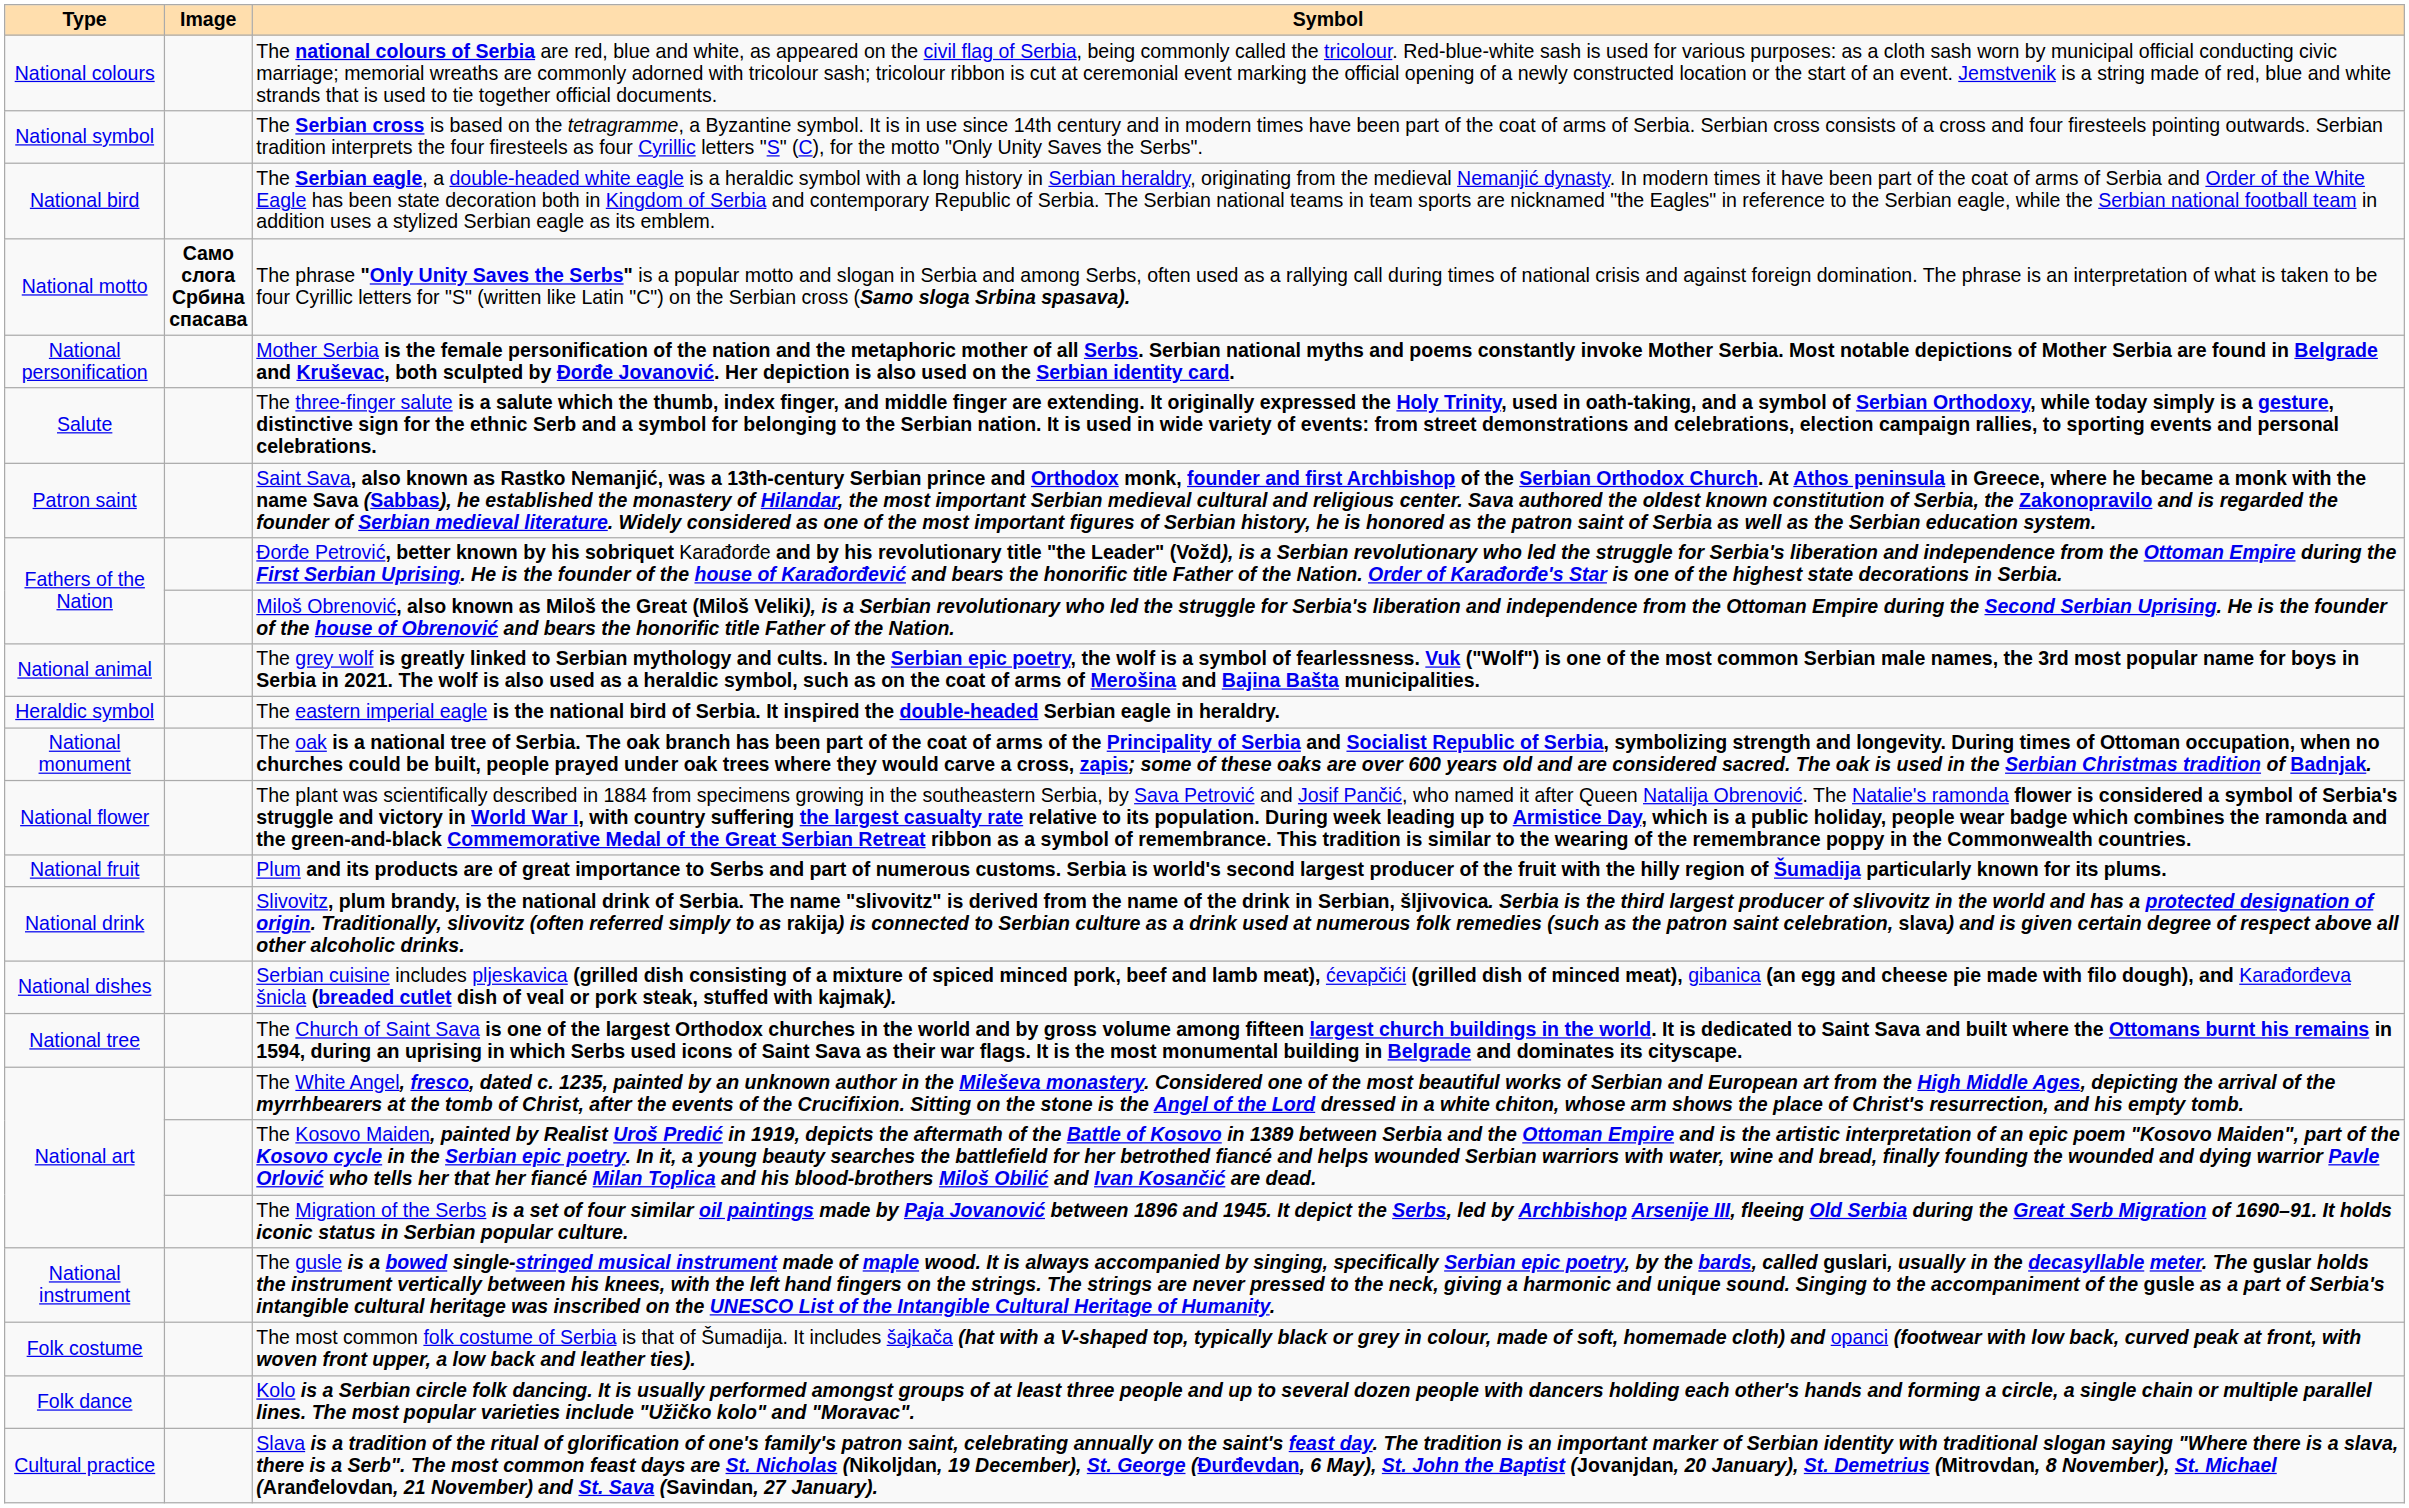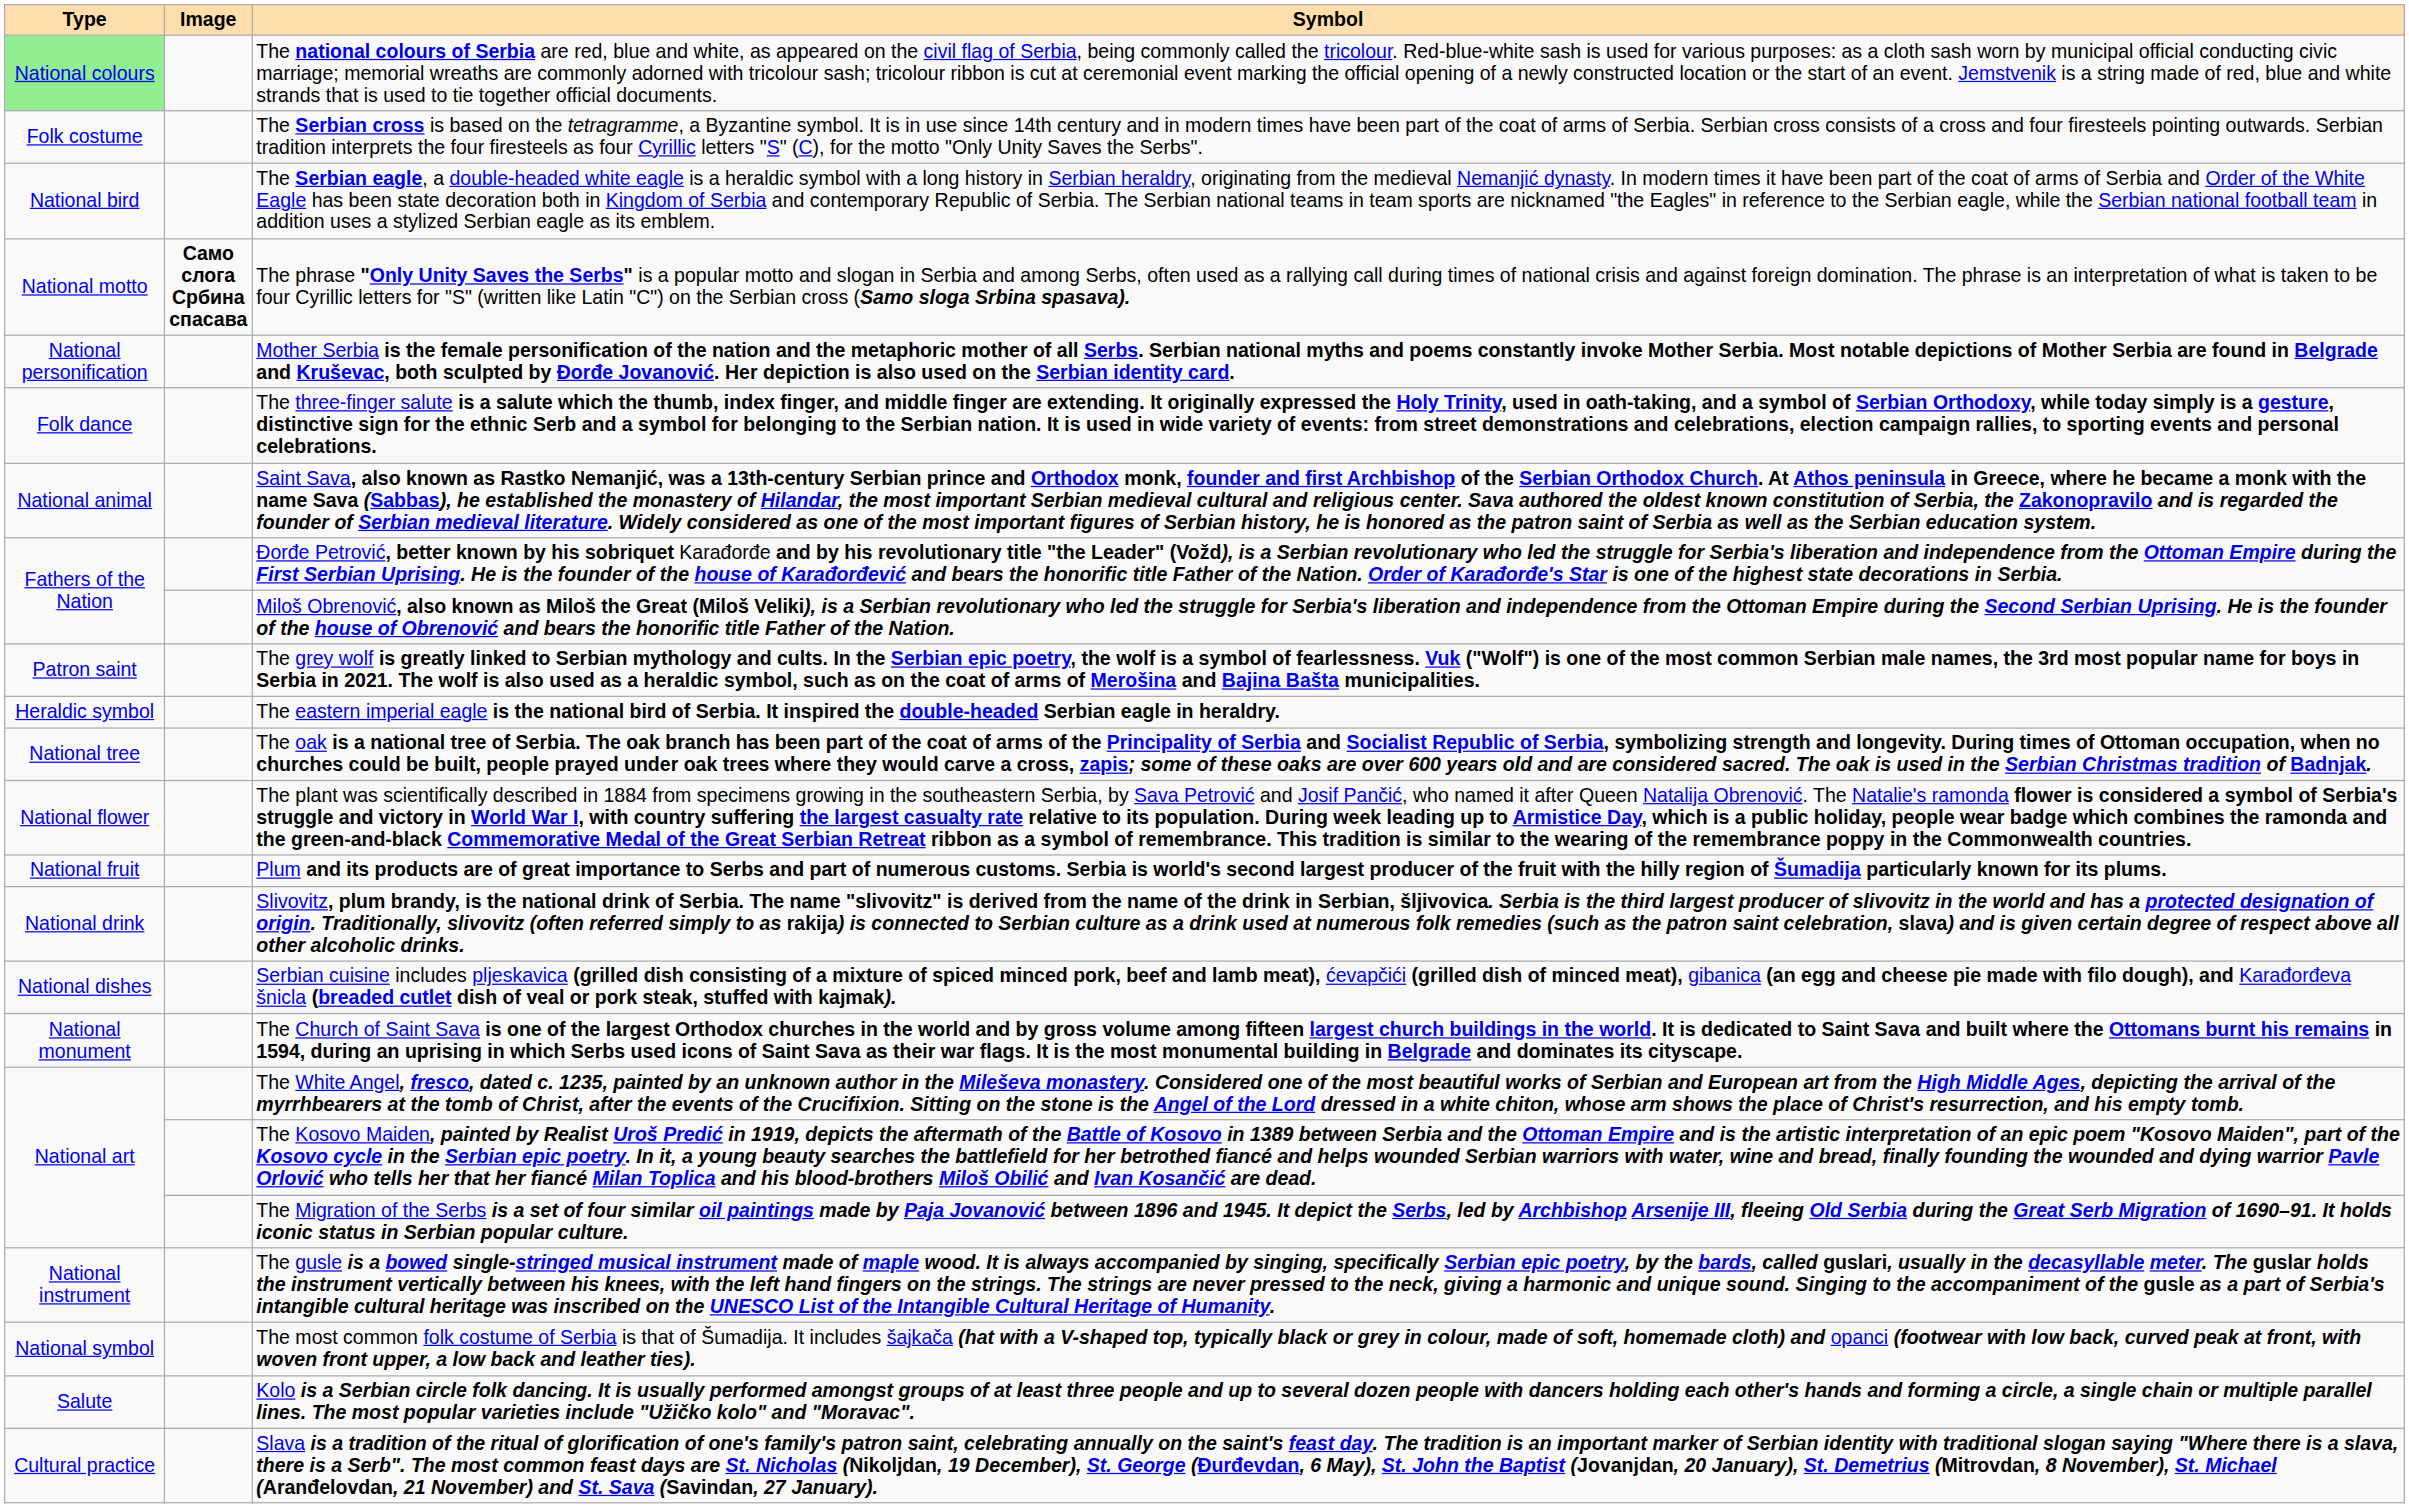(85, 72) no background -> (85, 72) lightgreen background
(85, 136) National symbol -> (85, 136) Folk costume
(85, 425) Salute -> (85, 425) Folk dance
(85, 500) Patron saint -> (85, 500) National animal
(85, 669) National animal -> (85, 669) Patron saint
(85, 753) National monument -> (85, 753) National tree
(85, 1040) National tree -> (85, 1040) National monument
(85, 1348) Folk costume -> (85, 1348) National symbol
(85, 1401) Folk dance -> (85, 1401) Salute
